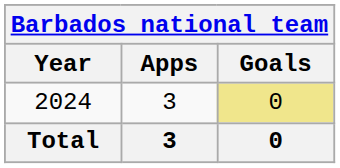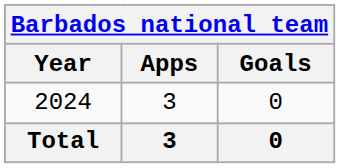(276, 103) khaki background -> (276, 103) no background
